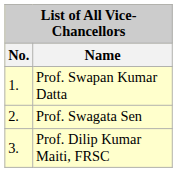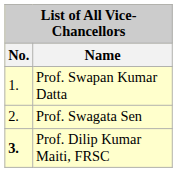(14, 147) normal -> (14, 147) bold
